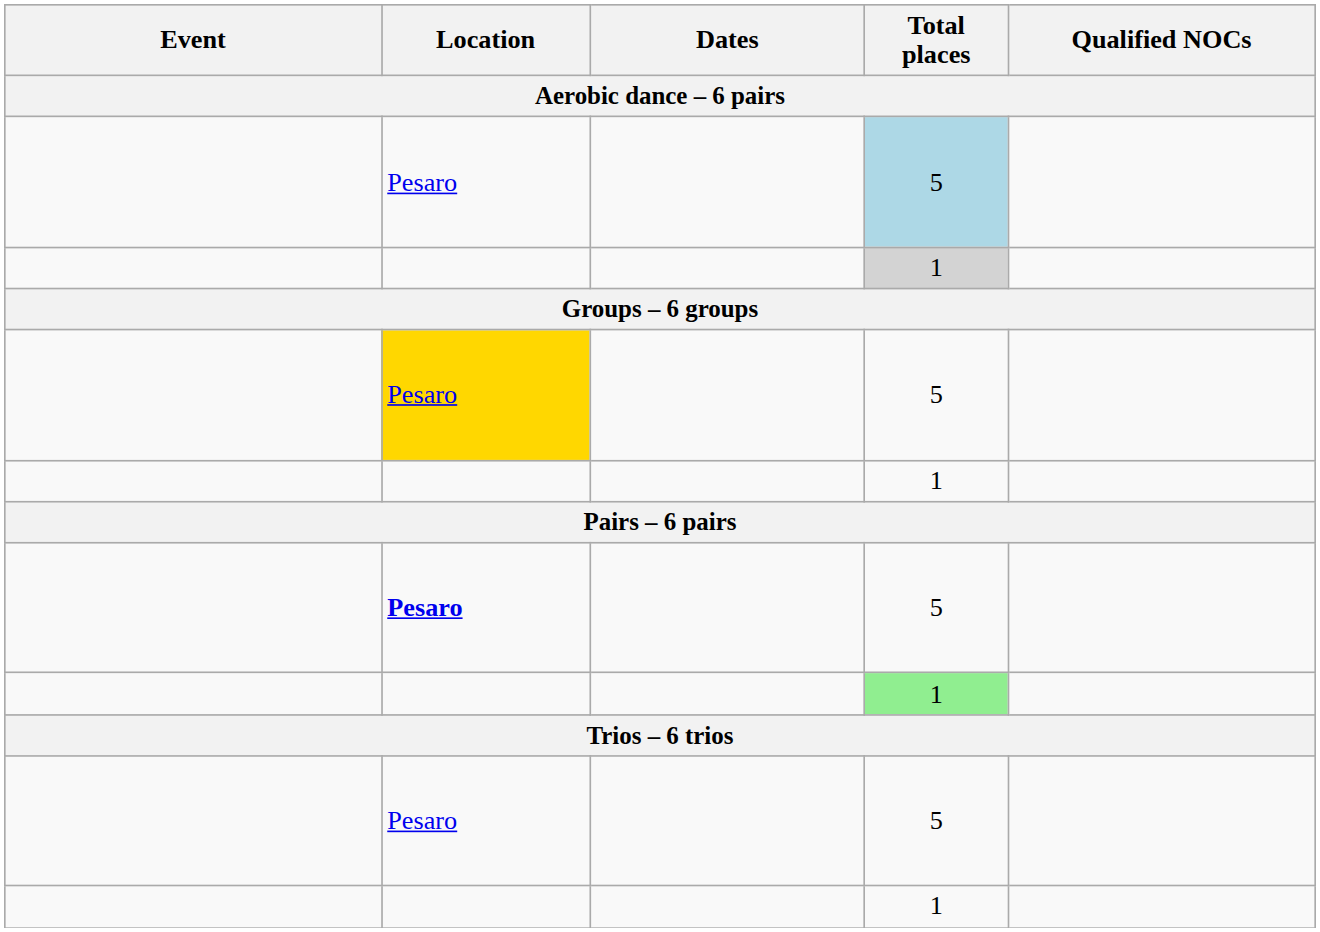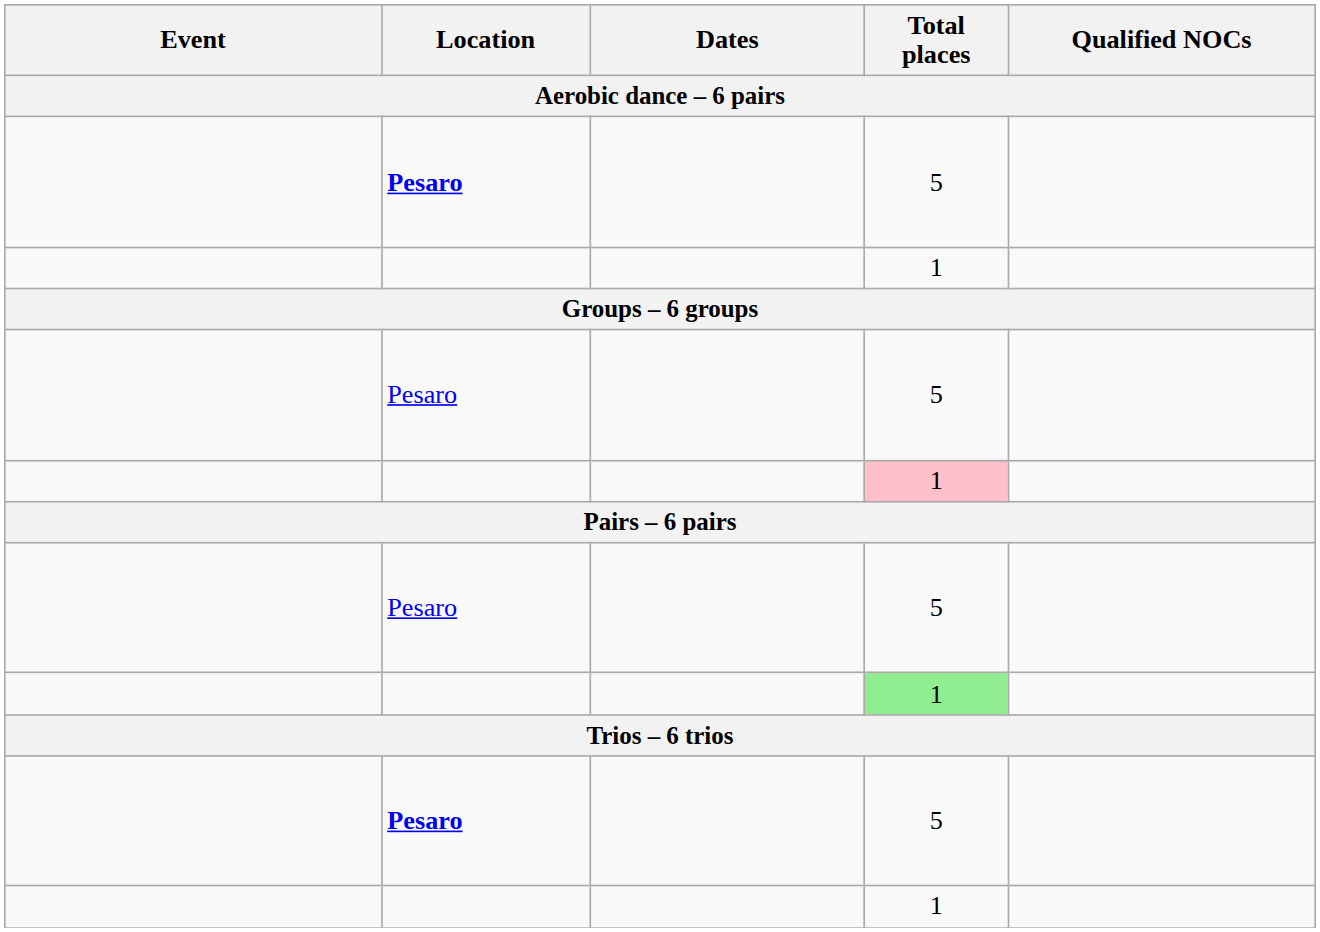(422, 181) normal -> (425, 181) bold
(936, 181) lightblue background -> (936, 181) no background
(936, 267) lightgrey background -> (936, 267) no background
(422, 394) gold background -> (422, 394) no background
(936, 480) no background -> (936, 480) pink background
(425, 607) bold -> (422, 607) normal
(422, 820) normal -> (425, 820) bold
